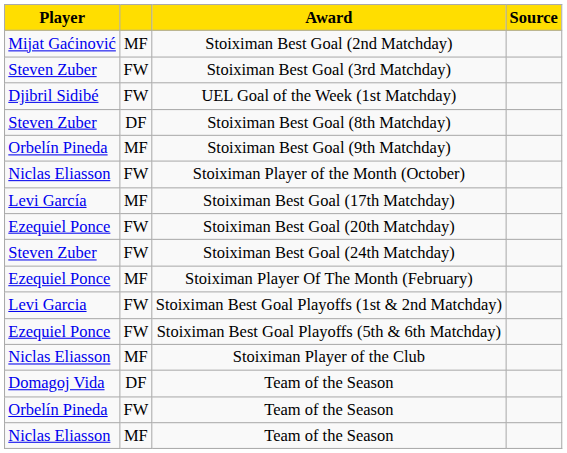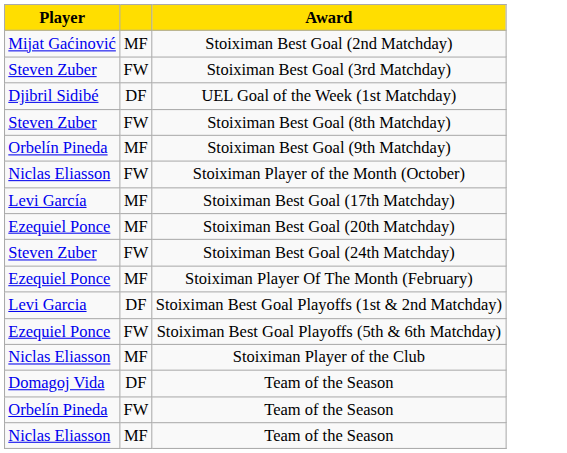- column: (534, 17)
(136, 95) FW -> (136, 95) DF
(136, 122) DF -> (136, 122) FW
(136, 226) FW -> (136, 226) MF
(136, 305) FW -> (136, 305) DF
